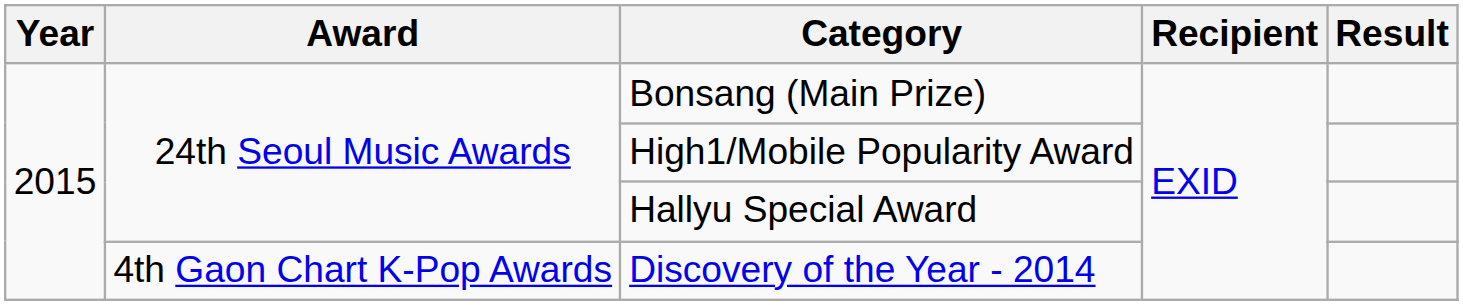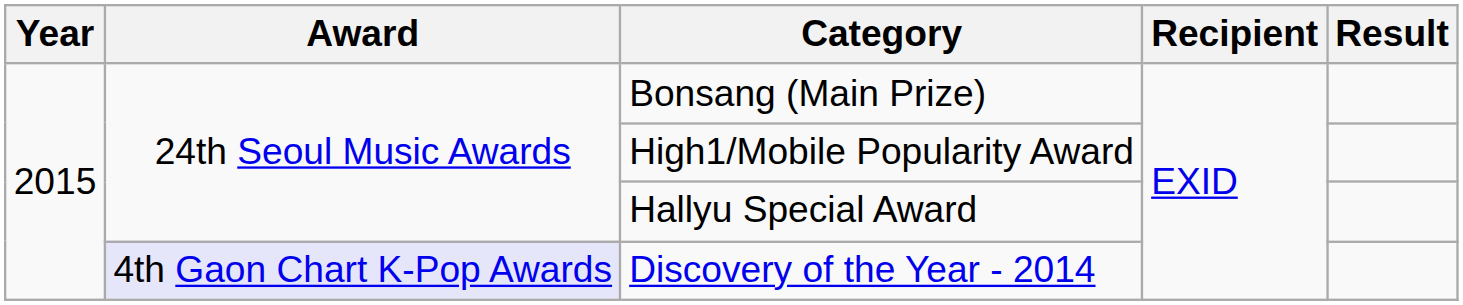(363, 269) no background -> (363, 269) lavender background
